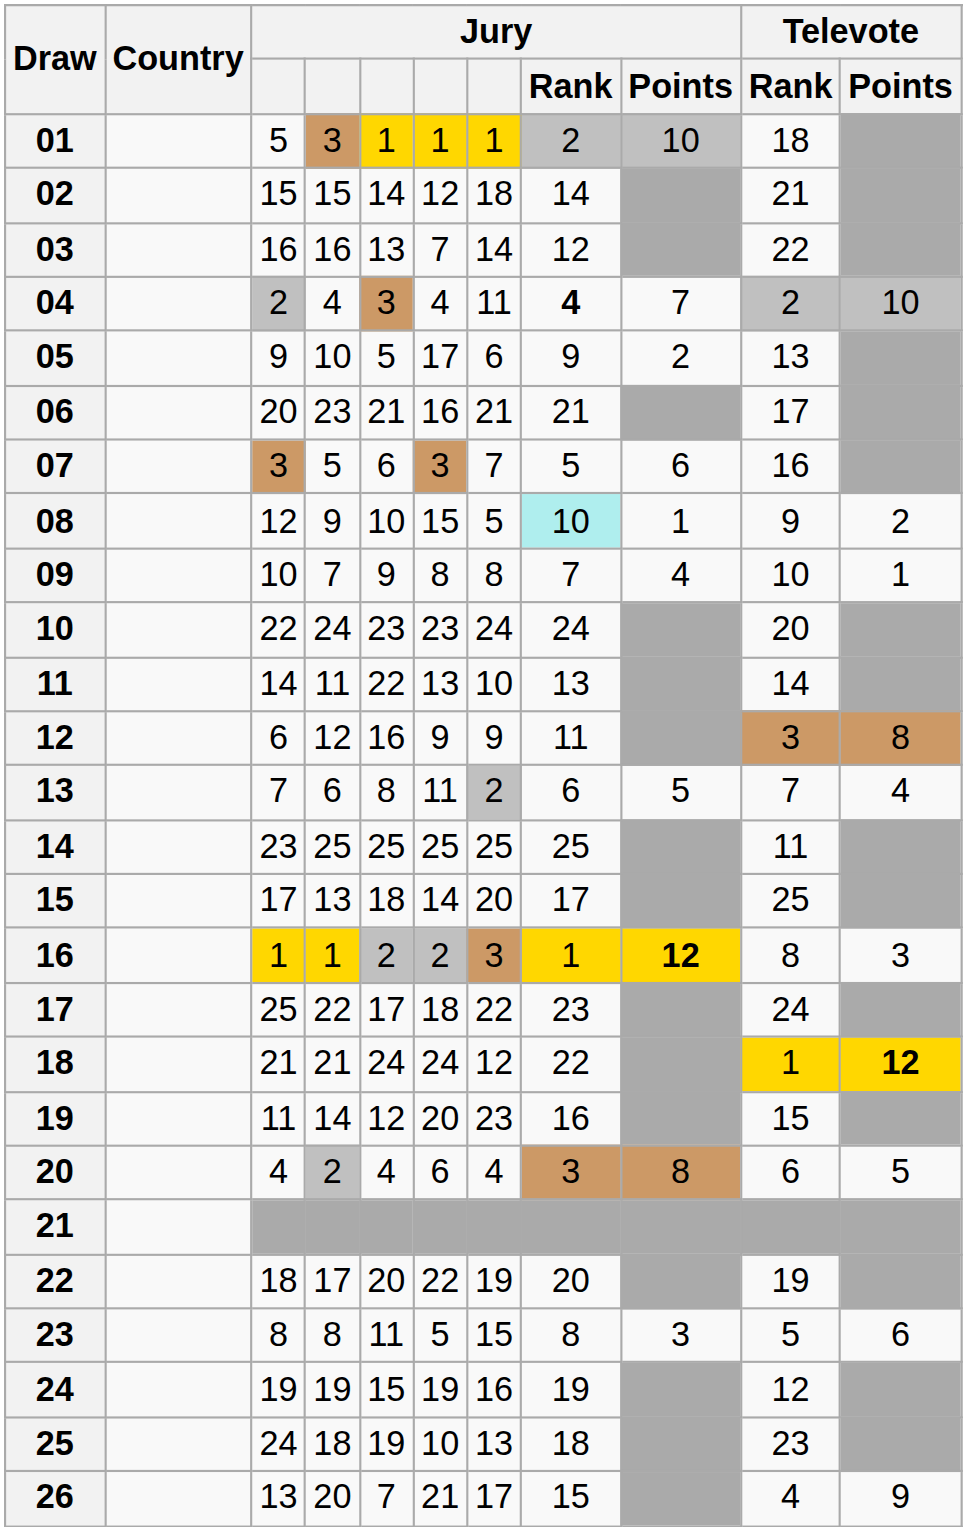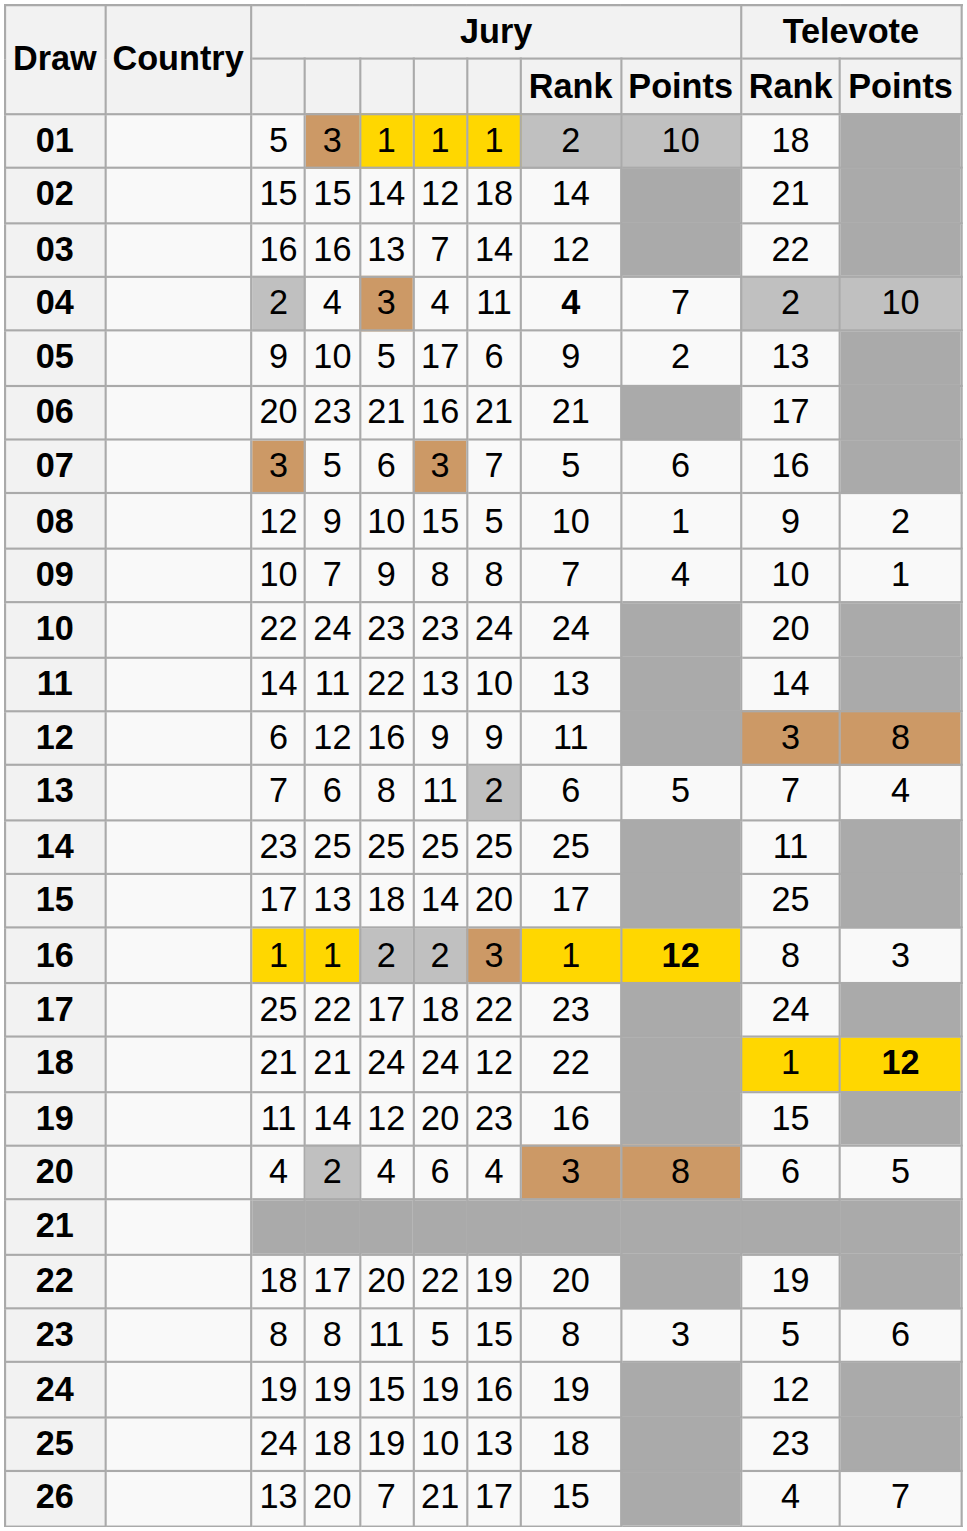(571, 520) paleturquoise background -> (571, 520) no background
(901, 1497) 9 -> (901, 1497) 7
